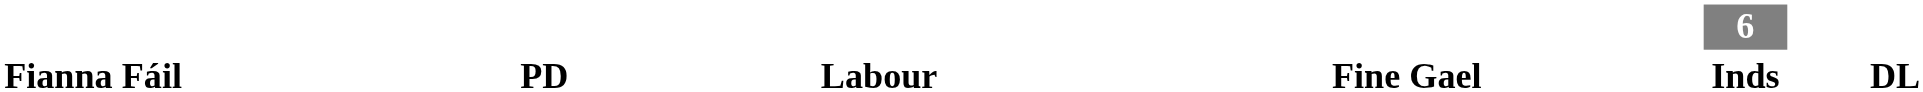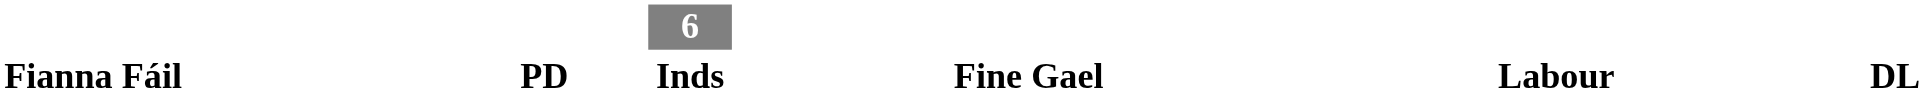columns swapped: (1745, 26) <-> (879, 26)
